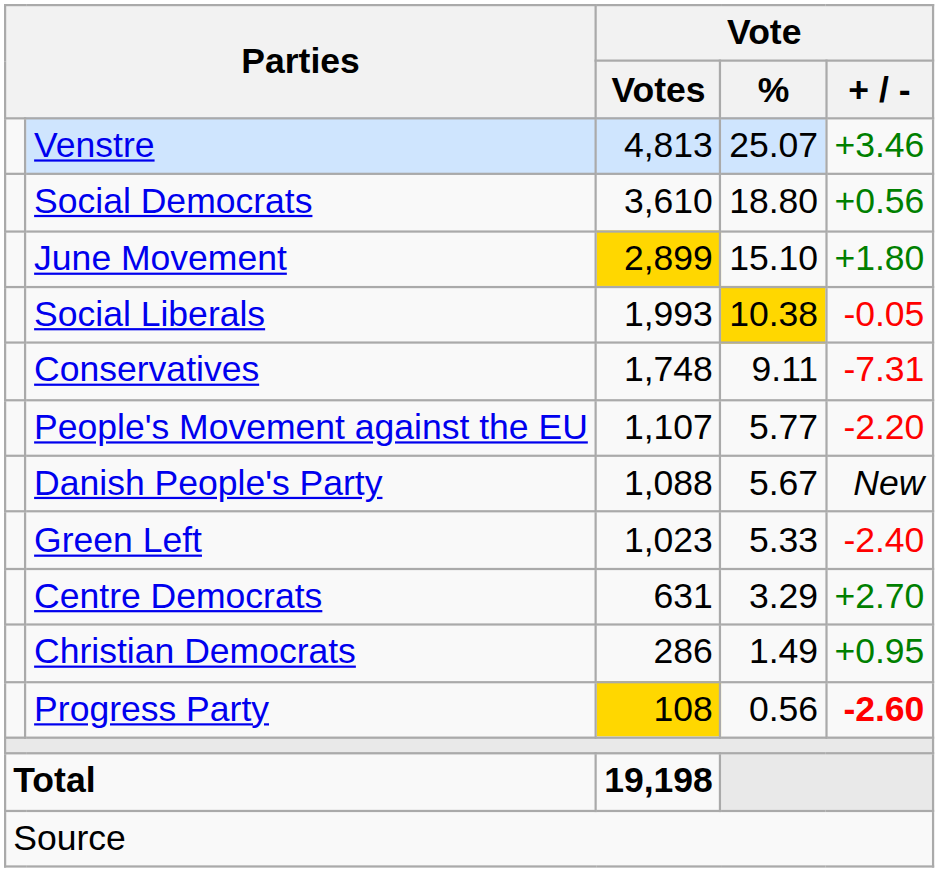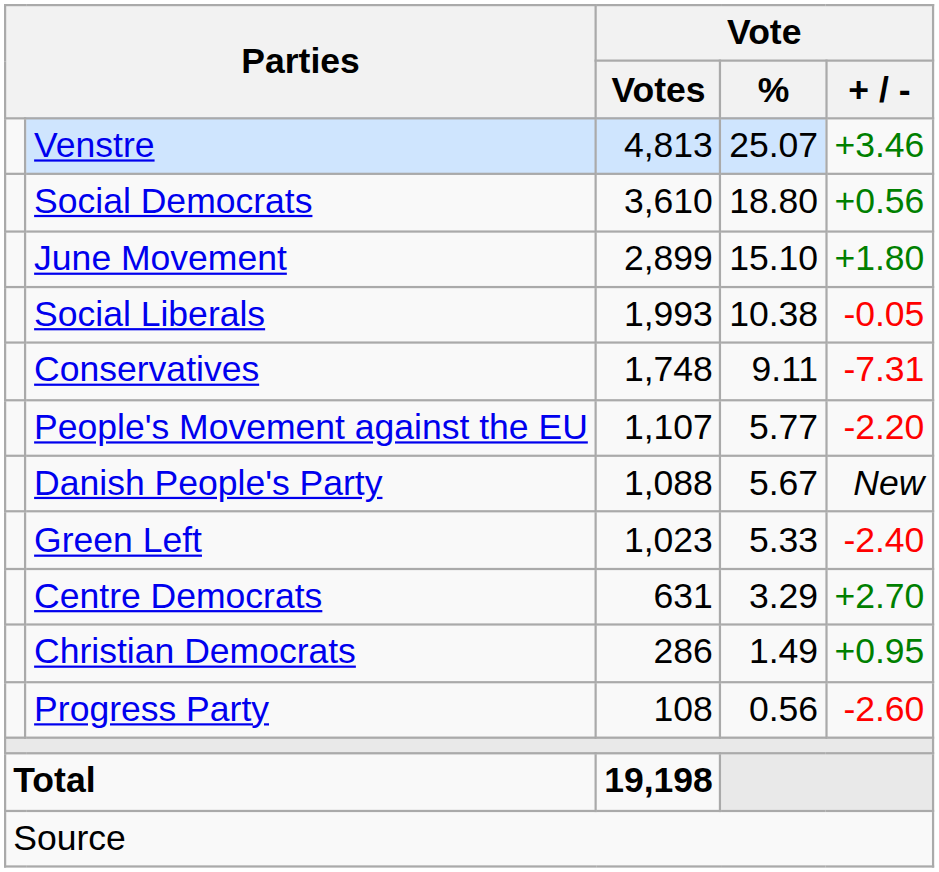(668, 257) gold background -> (668, 257) no background
(774, 314) gold background -> (774, 314) no background
(683, 708) gold background -> (683, 708) no background
(884, 708) bold -> (884, 708) normal
